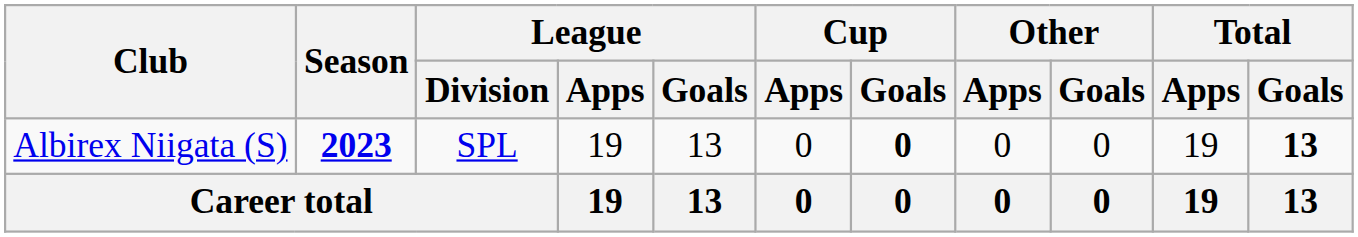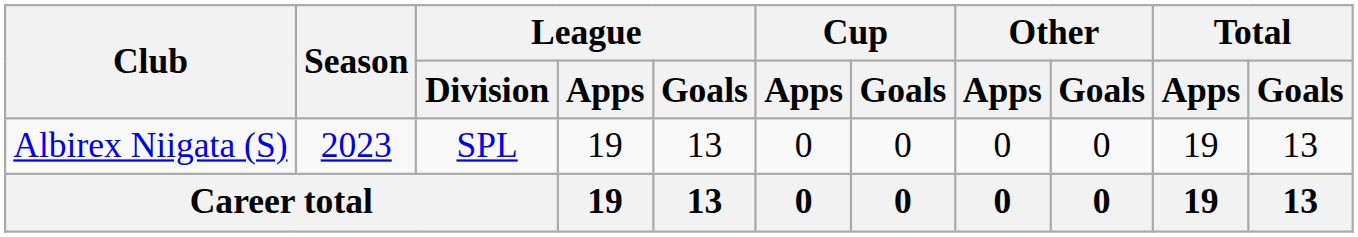(356, 145) bold -> (356, 145) normal
(903, 145) bold -> (903, 145) normal
(1300, 145) bold -> (1300, 145) normal
